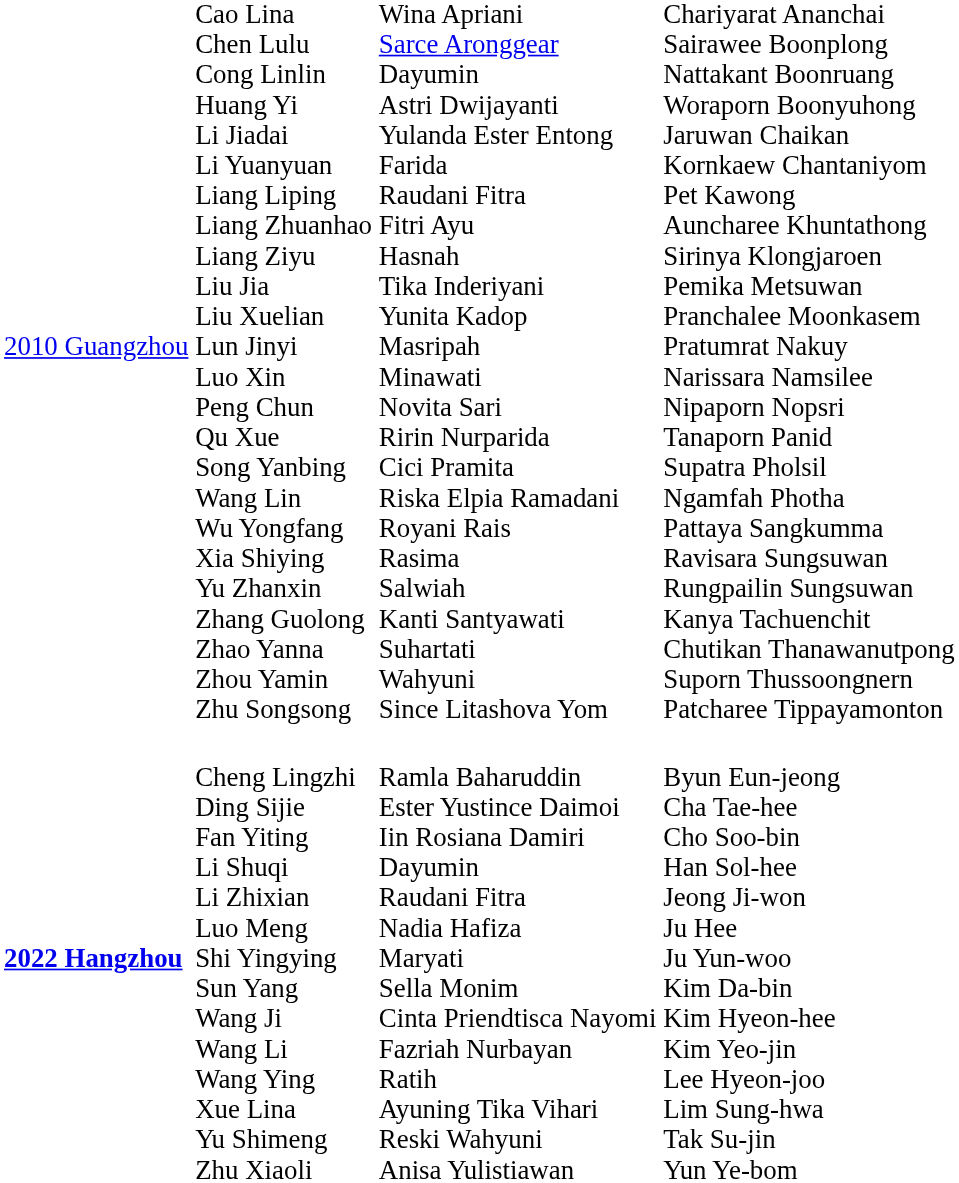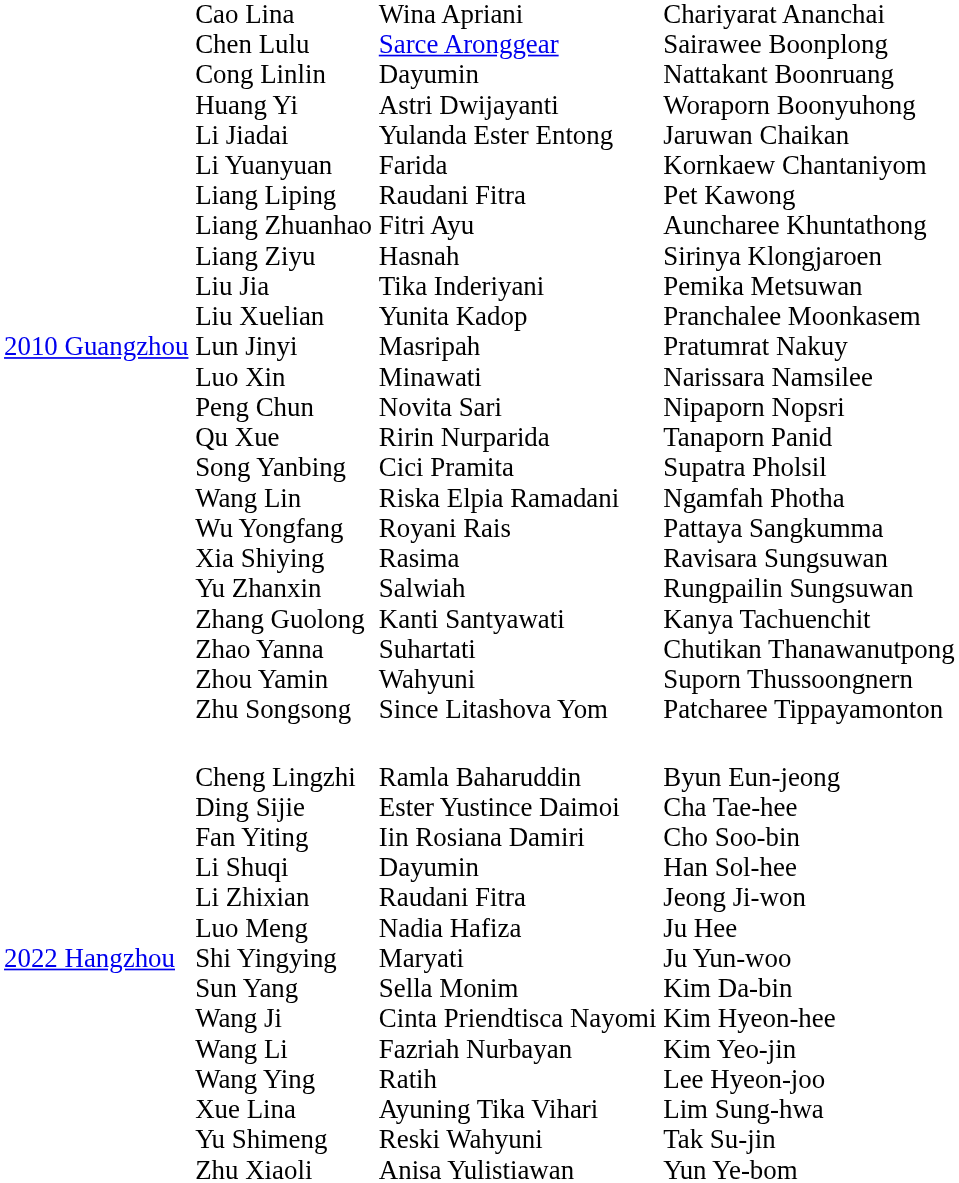(93, 958) bold -> (90, 958) normal
